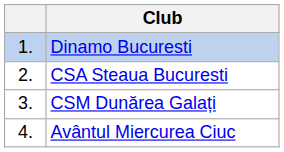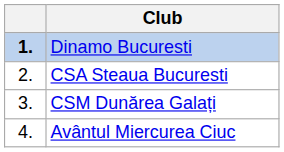(25, 47) normal -> (25, 47) bold
